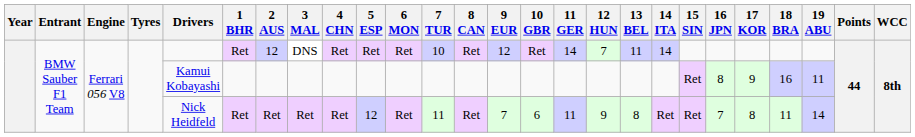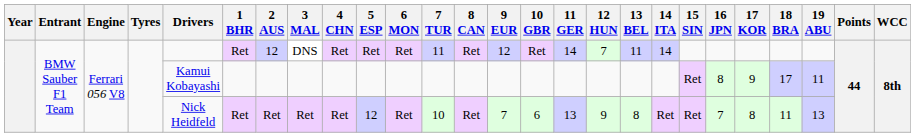(438, 50) 10 -> (438, 50) 11
(786, 79) 16 -> (786, 79) 17
(438, 114) 11 -> (438, 114) 10
(570, 114) 11 -> (570, 114) 13
(818, 114) 14 -> (818, 114) 13
